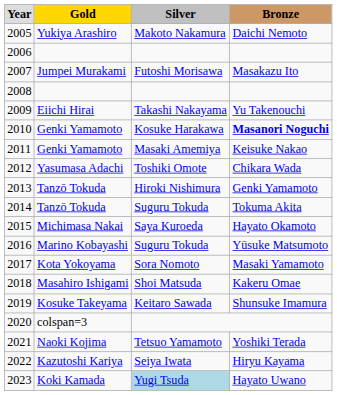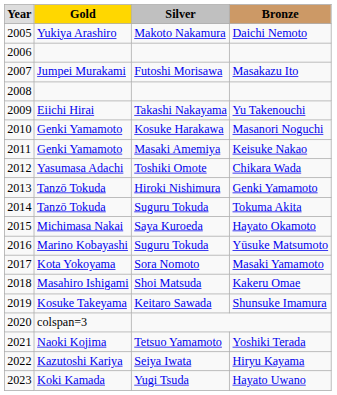(281, 129) bold -> (278, 129) normal
(162, 380) lightblue background -> (162, 380) no background
